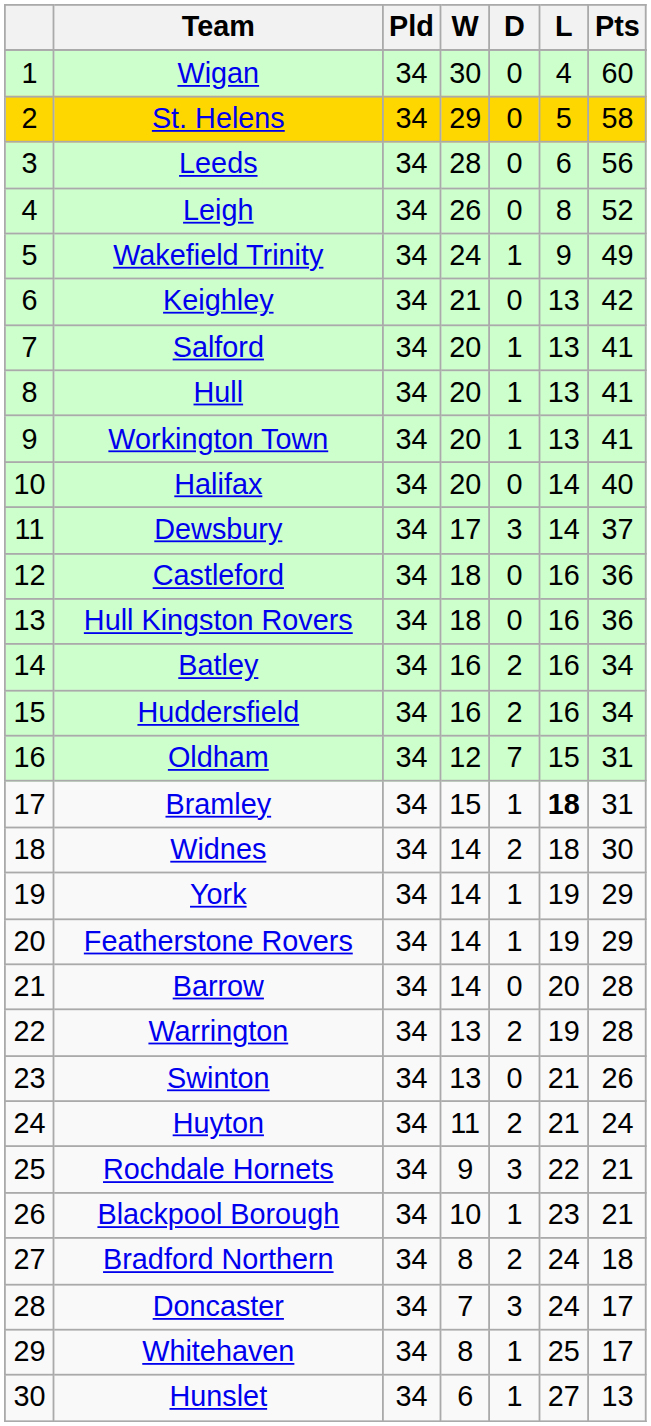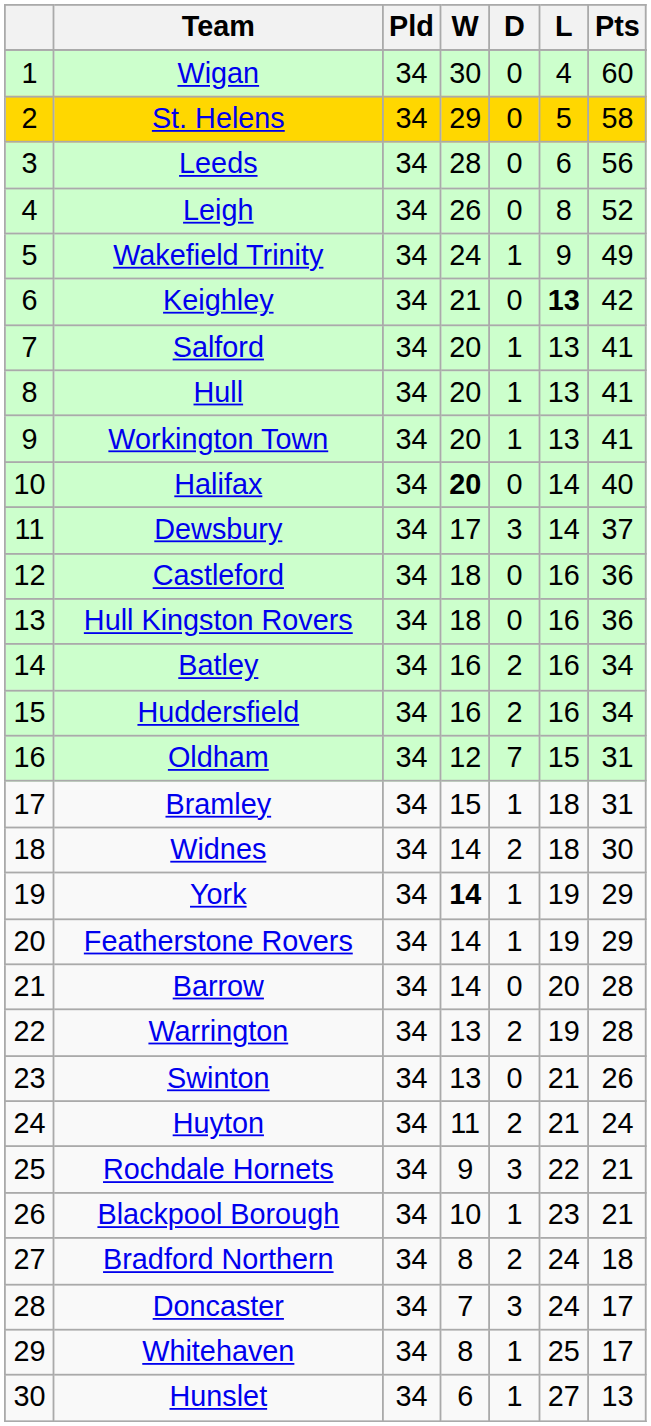(564, 301) normal -> (564, 301) bold
(465, 484) normal -> (465, 484) bold
(564, 803) bold -> (564, 803) normal
(465, 895) normal -> (465, 895) bold
